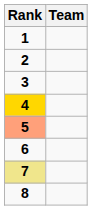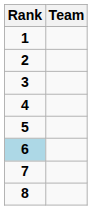(25, 104) gold background -> (25, 104) no background
(25, 127) lightsalmon background -> (25, 127) no background
(25, 149) no background -> (25, 149) lightblue background
(25, 171) khaki background -> (25, 171) no background
